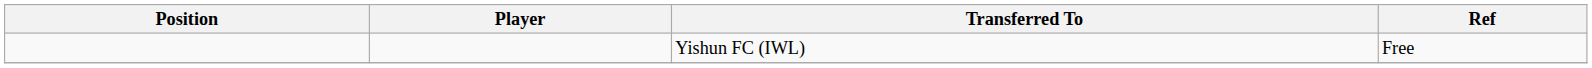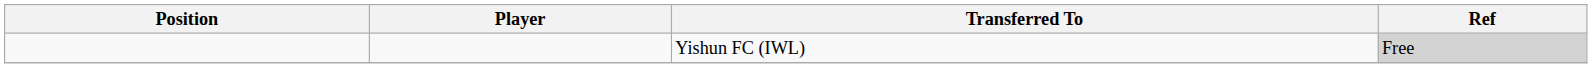(1398, 47) no background -> (1398, 47) lightgrey background
